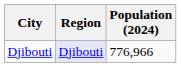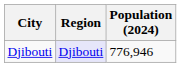(131, 51) 776,966 -> (131, 51) 776,946
